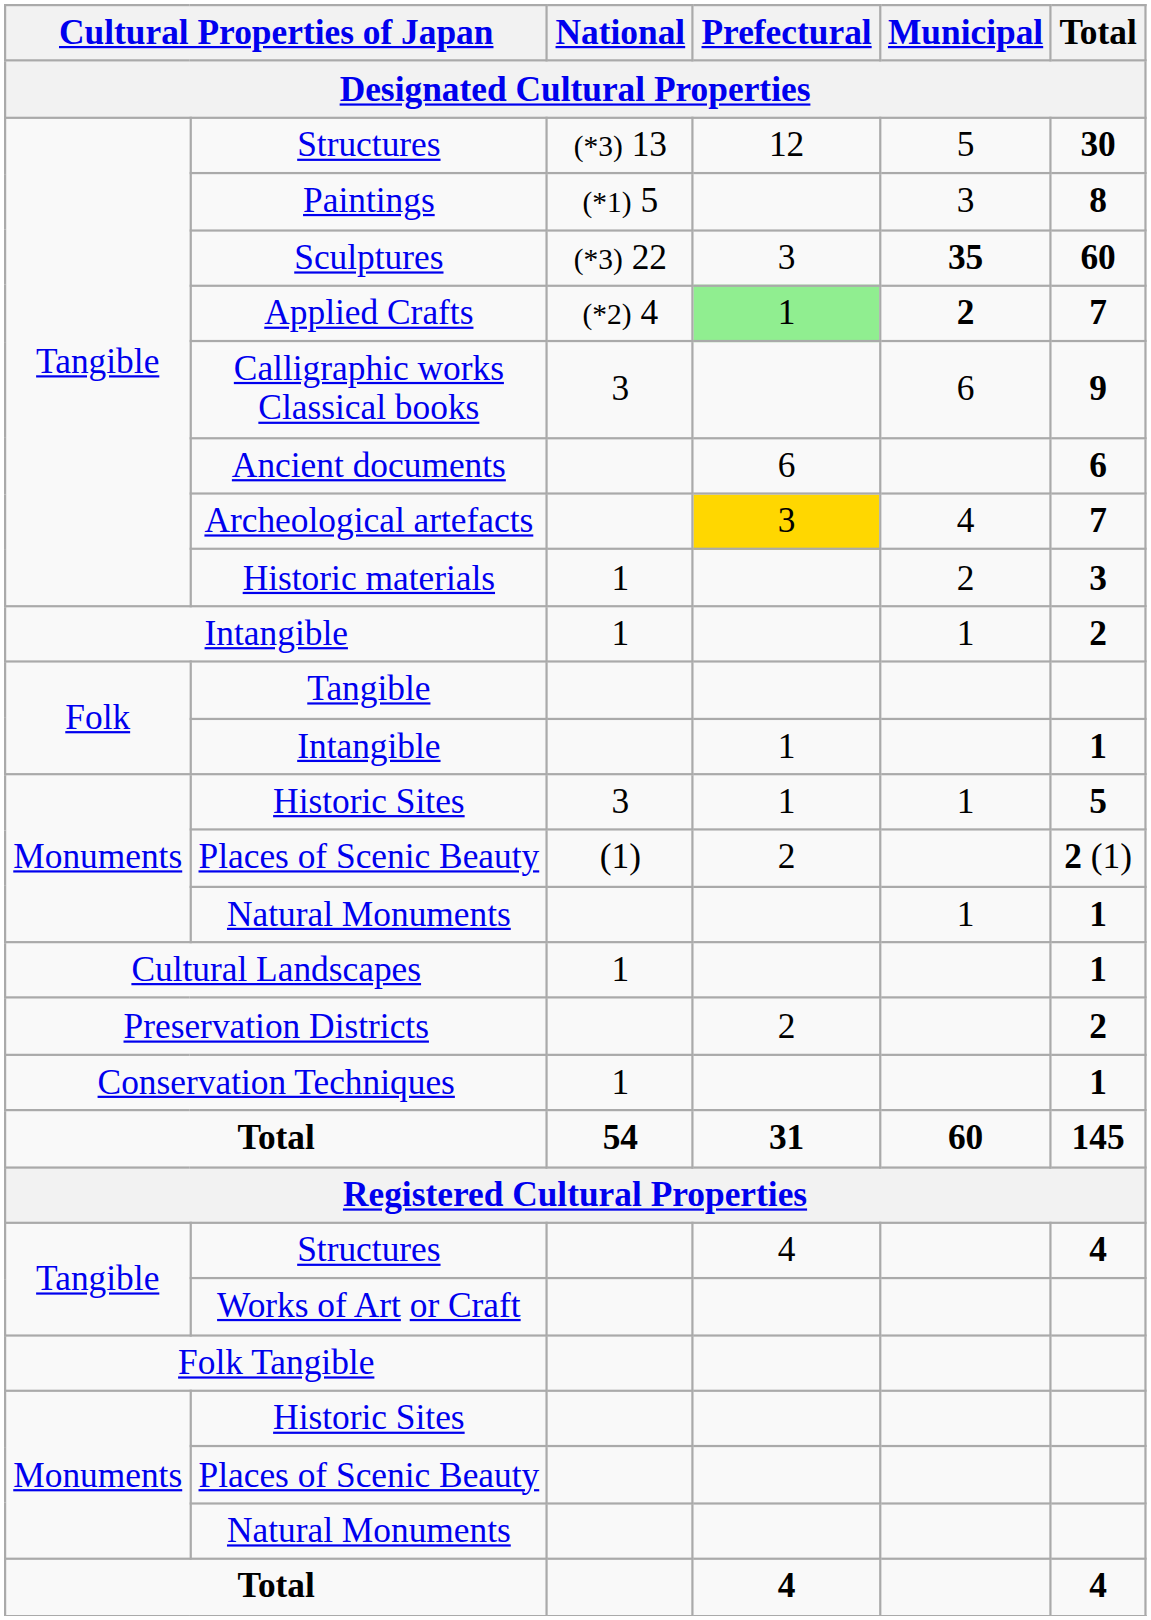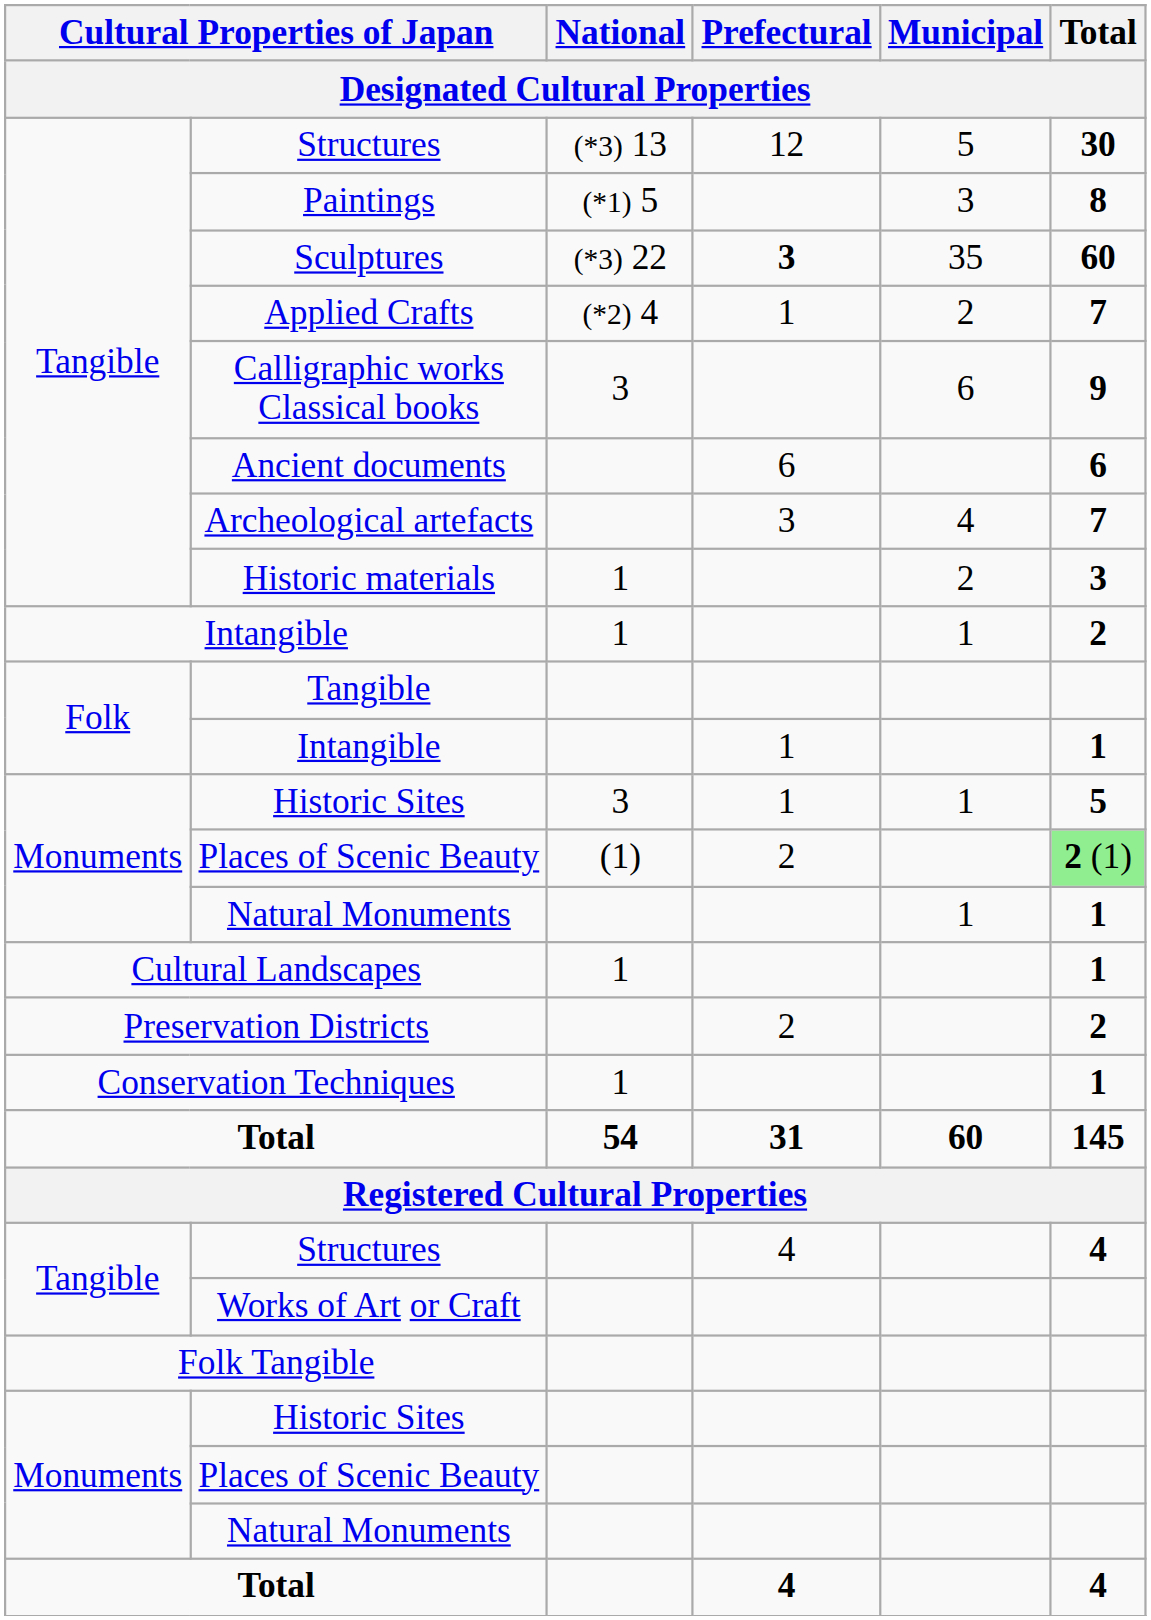(787, 256) normal -> (787, 256) bold
(966, 256) bold -> (966, 256) normal
(787, 312) lightgreen background -> (787, 312) no background
(966, 312) bold -> (966, 312) normal
(787, 520) gold background -> (787, 520) no background
(1098, 857) no background -> (1098, 857) lightgreen background
